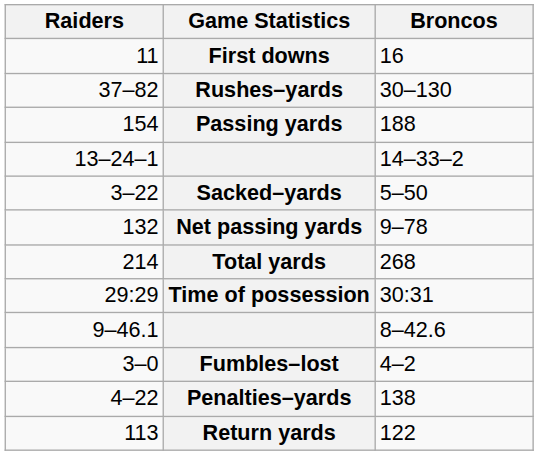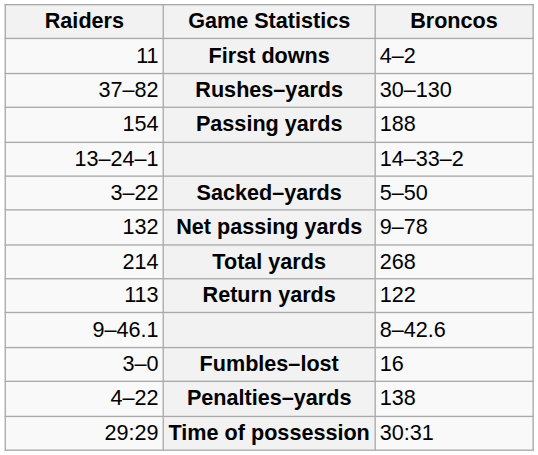(392, 55) 16 -> (398, 55) 4–2
rows swapped: (141, 432) <-> (132, 295)
(398, 364) 4–2 -> (392, 364) 16
